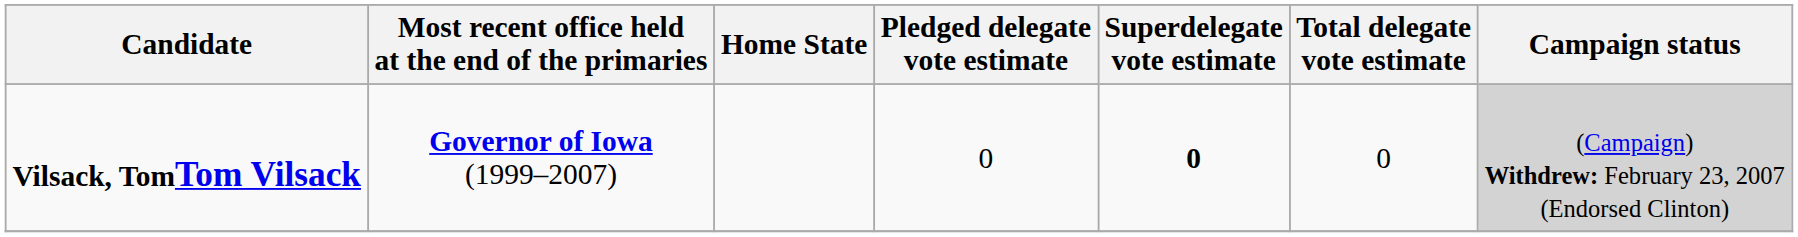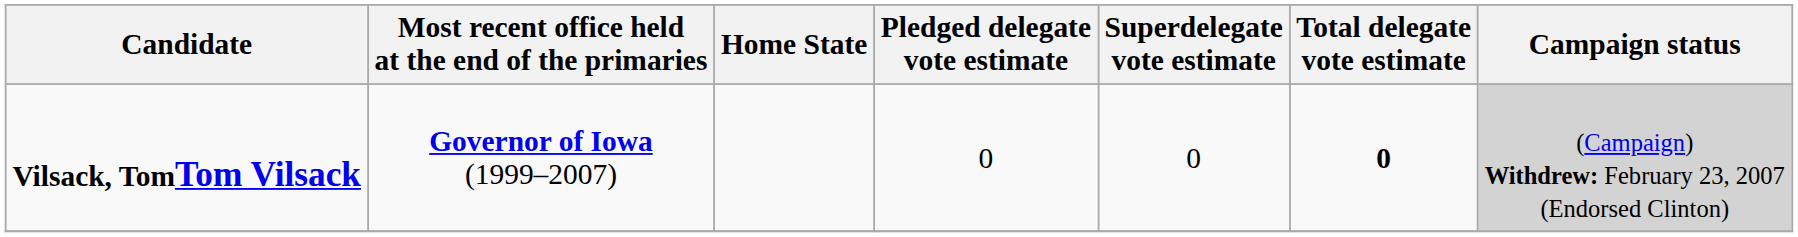(1194, 157) bold -> (1194, 157) normal
(1384, 157) normal -> (1384, 157) bold
